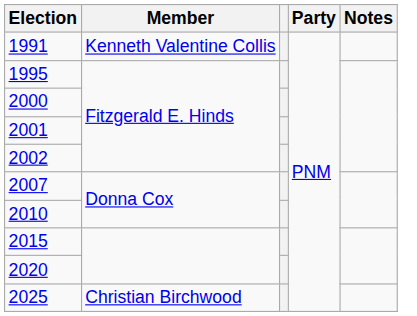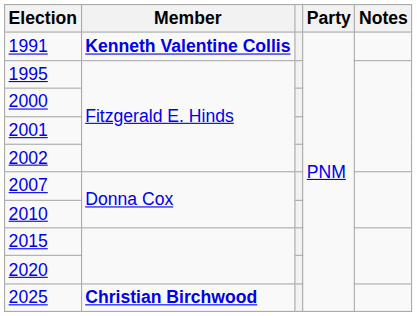(180, 46) normal -> (188, 46) bold
(163, 297) normal -> (171, 297) bold
